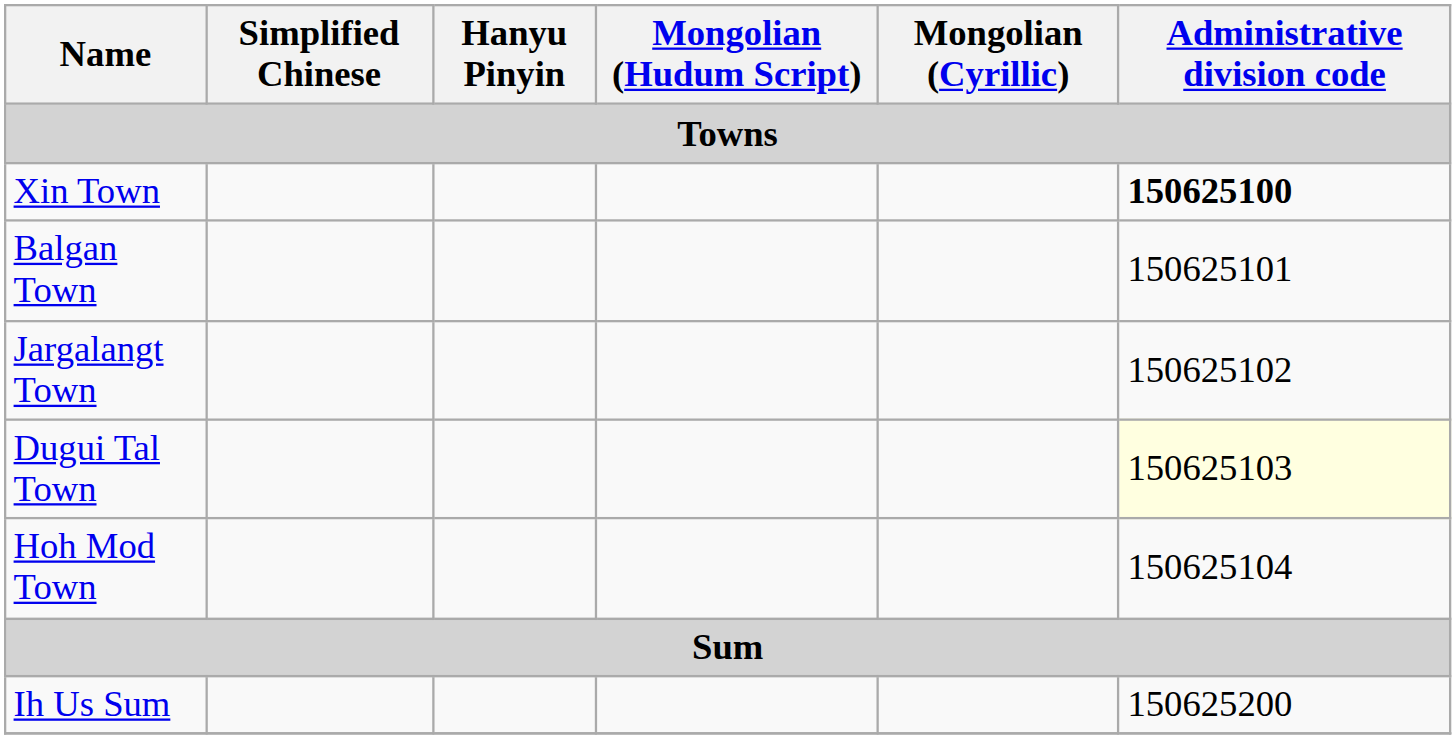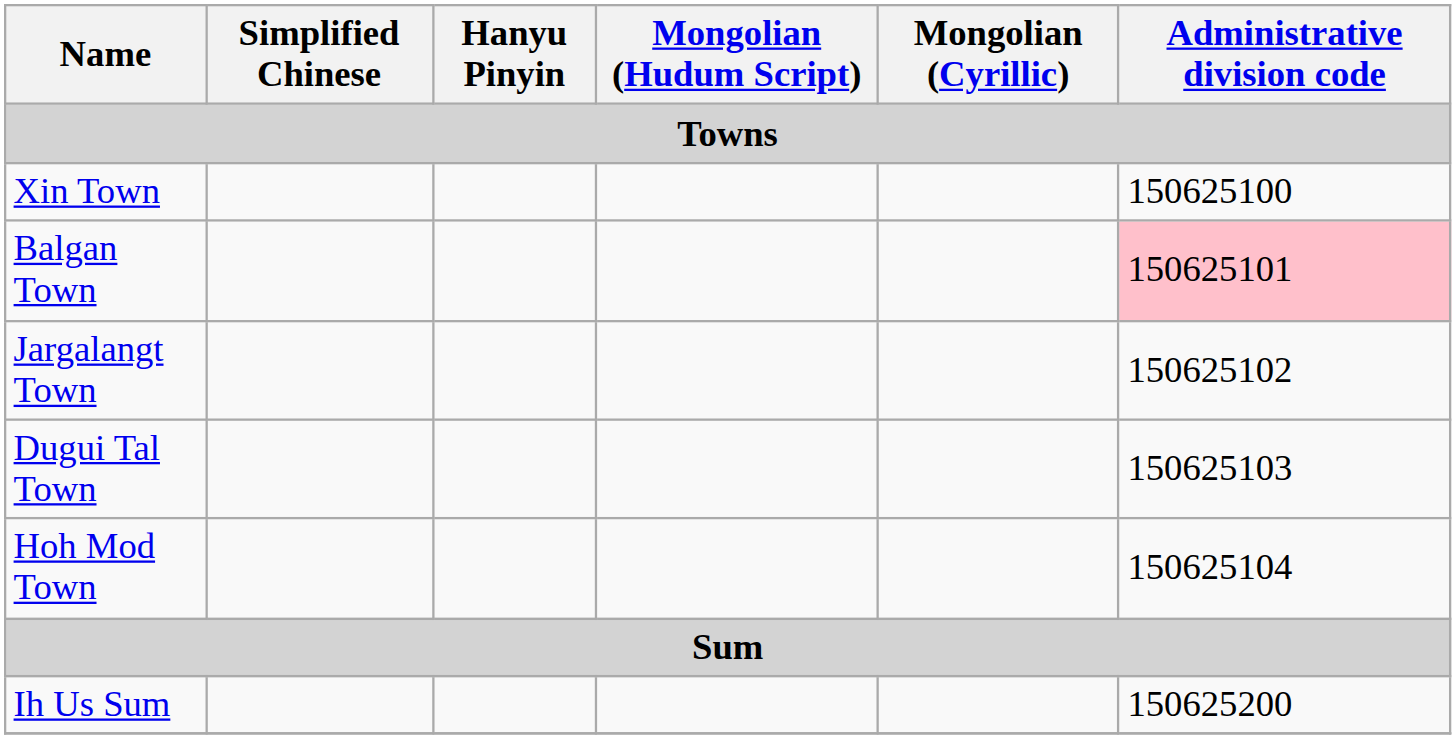(1210, 190) bold -> (1210, 190) normal
(1210, 269) no background -> (1210, 269) pink background
(1210, 468) lightyellow background -> (1210, 468) no background
